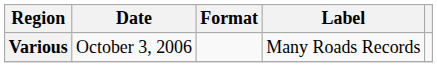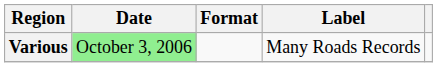(134, 47) no background -> (134, 47) lightgreen background
